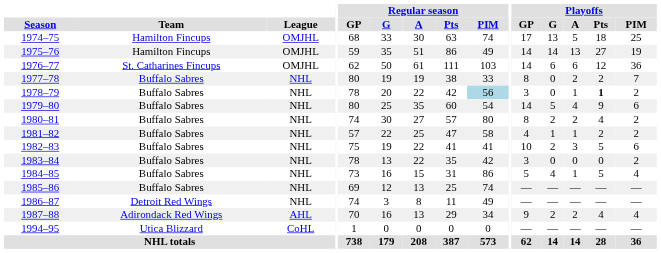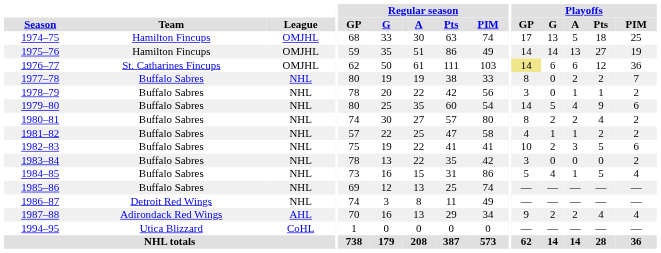(526, 65) no background -> (526, 65) khaki background
(488, 92) lightblue background -> (488, 92) no background
(601, 92) bold -> (601, 92) normal
